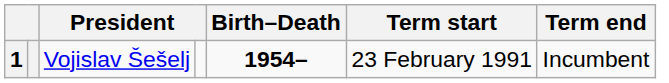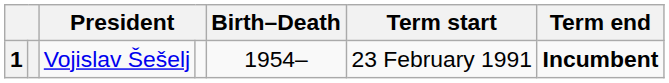(276, 58) bold -> (276, 58) normal
(596, 58) normal -> (600, 58) bold
